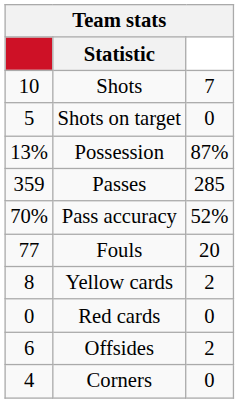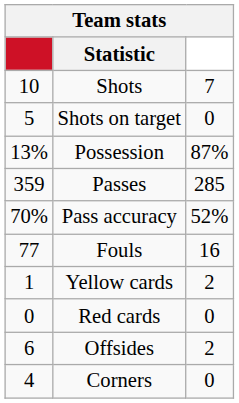(209, 250) 20 -> (209, 250) 16
(29, 282) 8 -> (29, 282) 1
